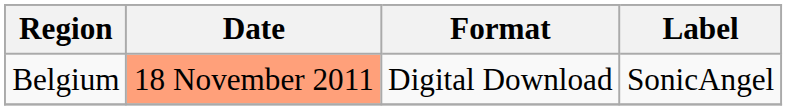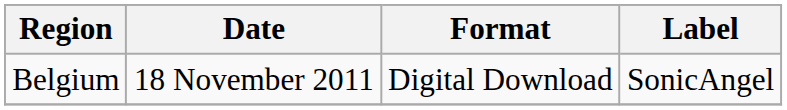(254, 78) lightsalmon background -> (254, 78) no background
